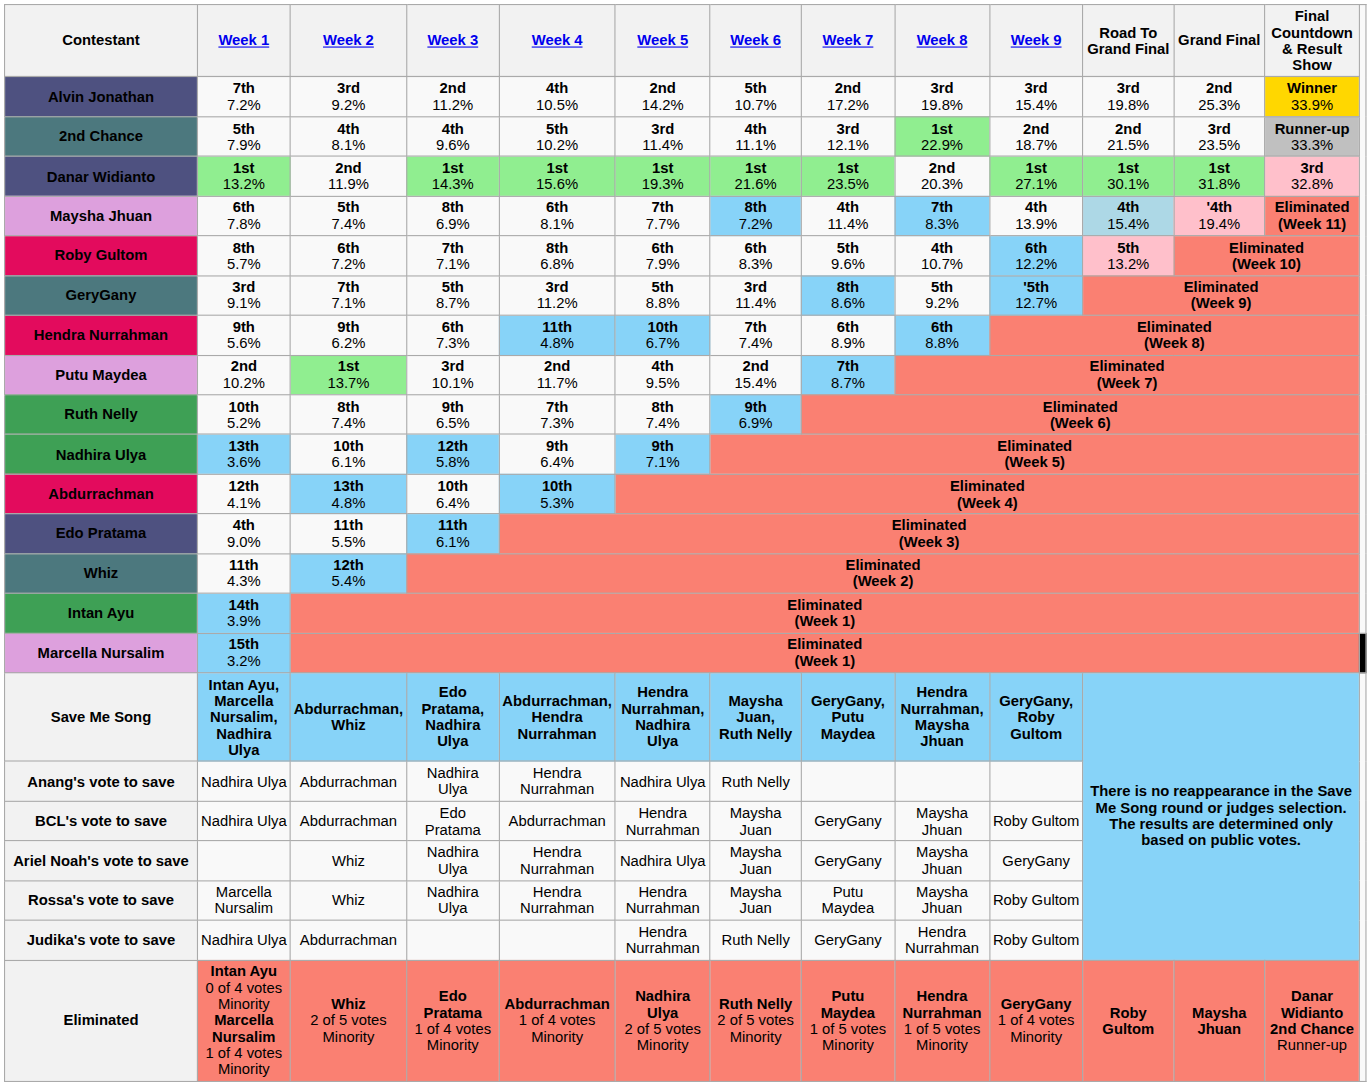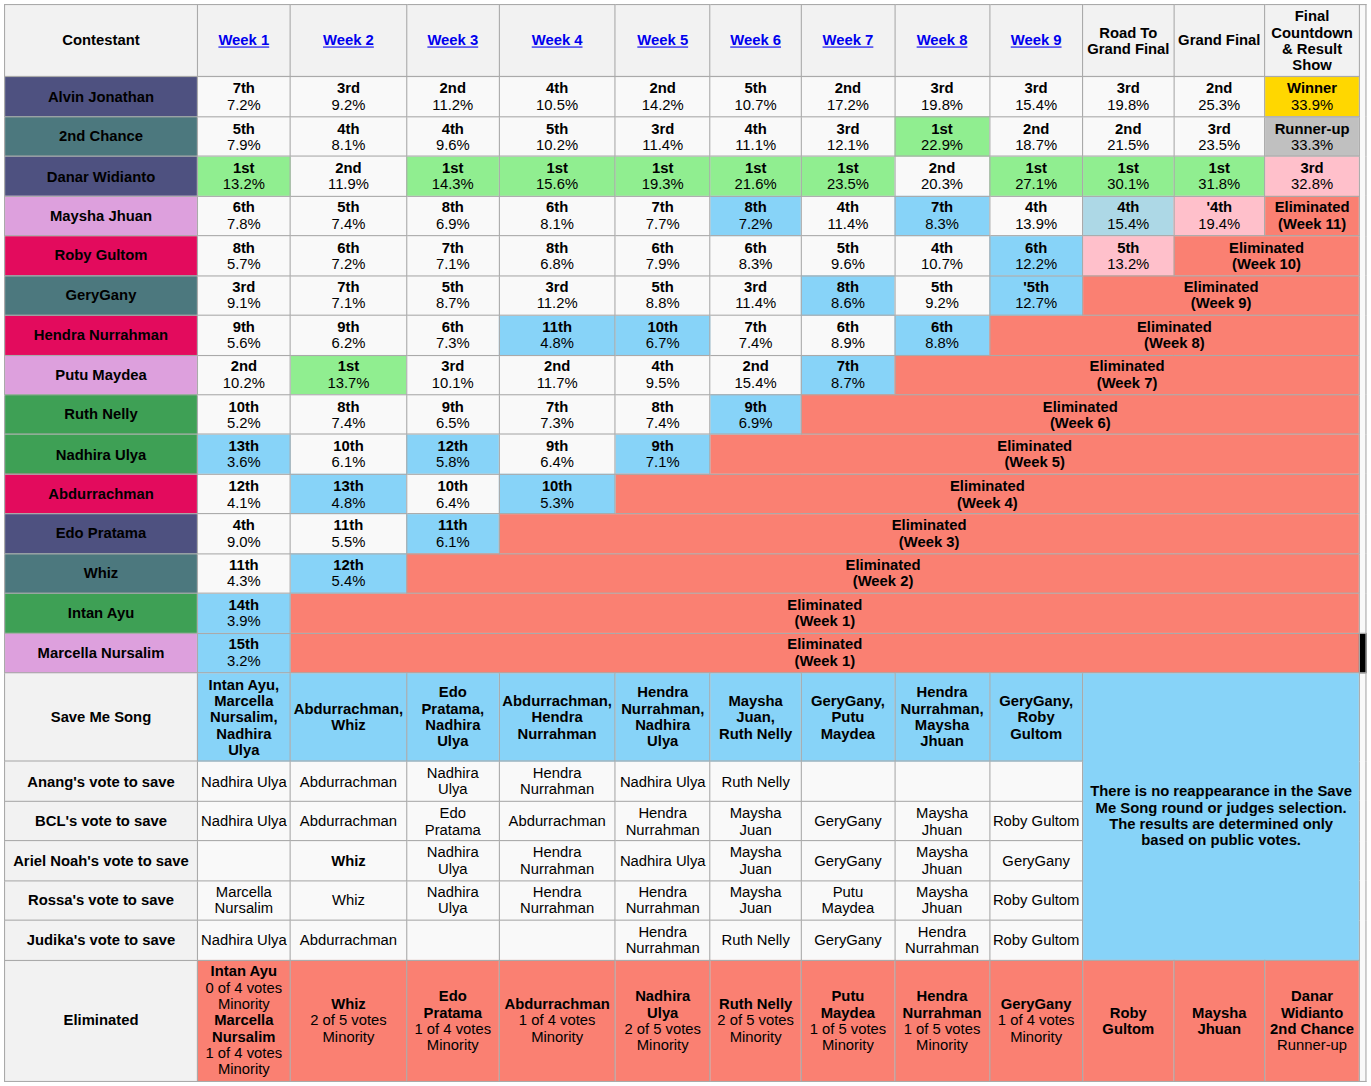(348, 860) normal -> (348, 860) bold
